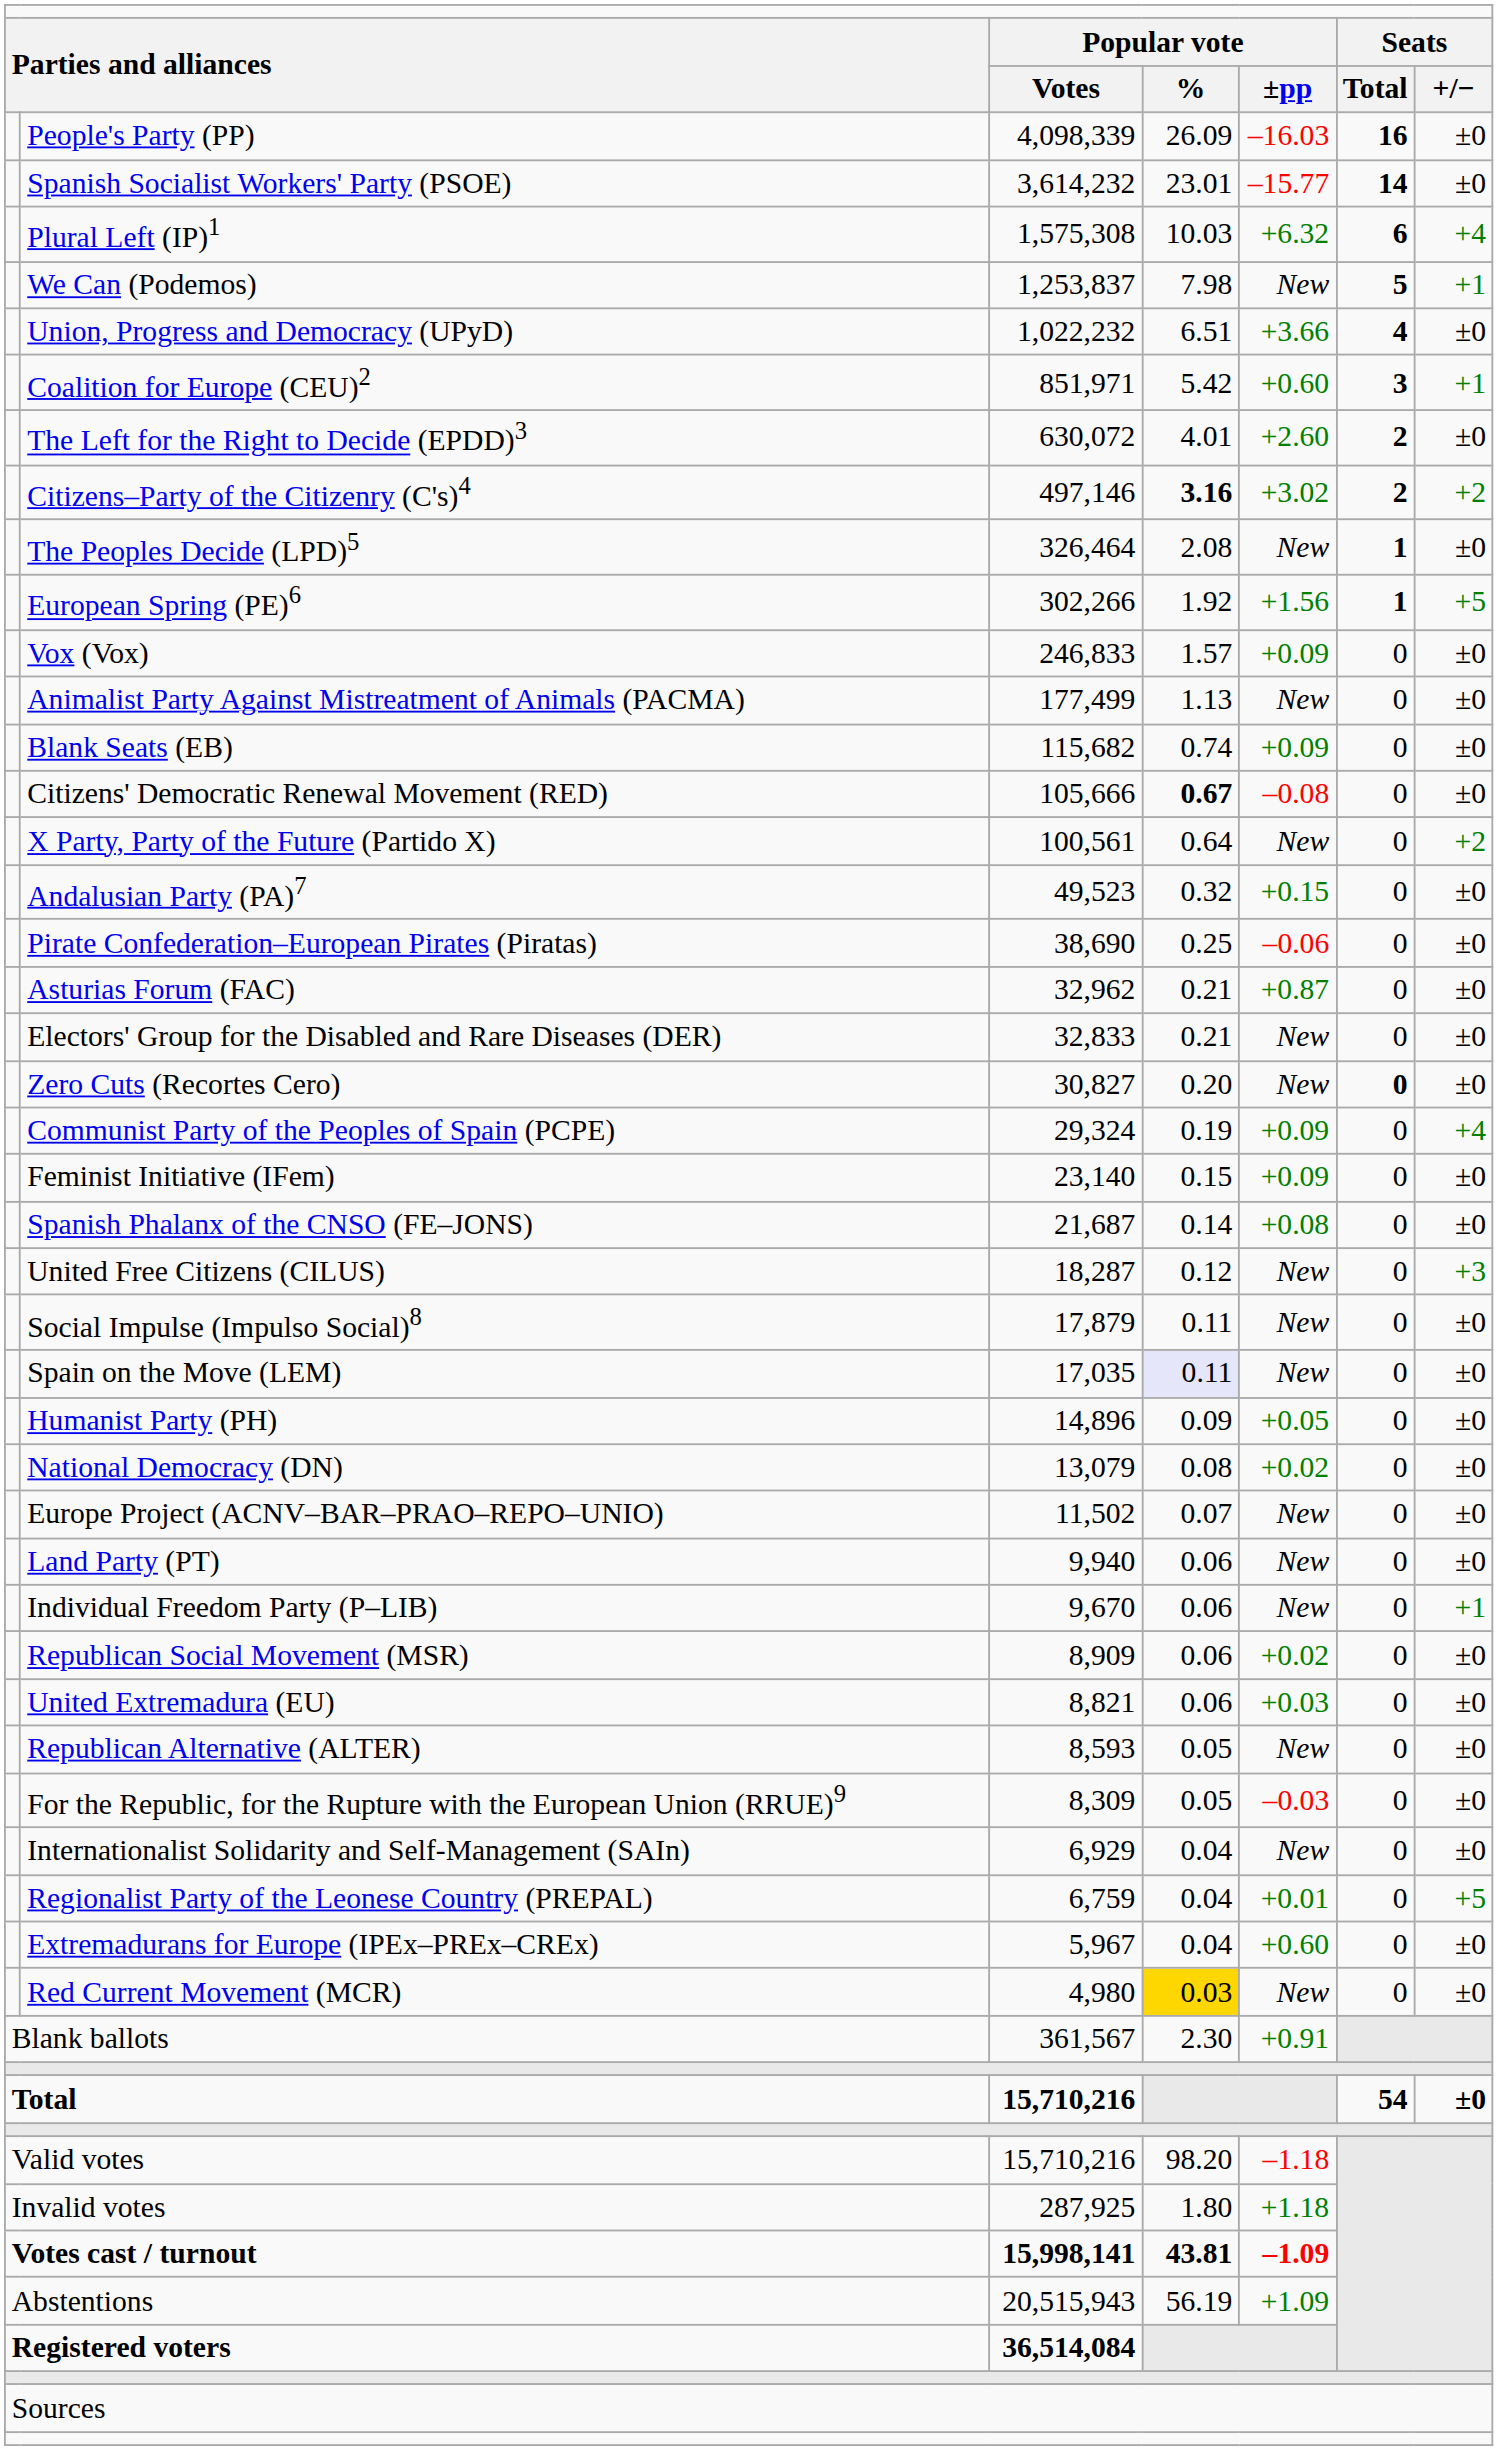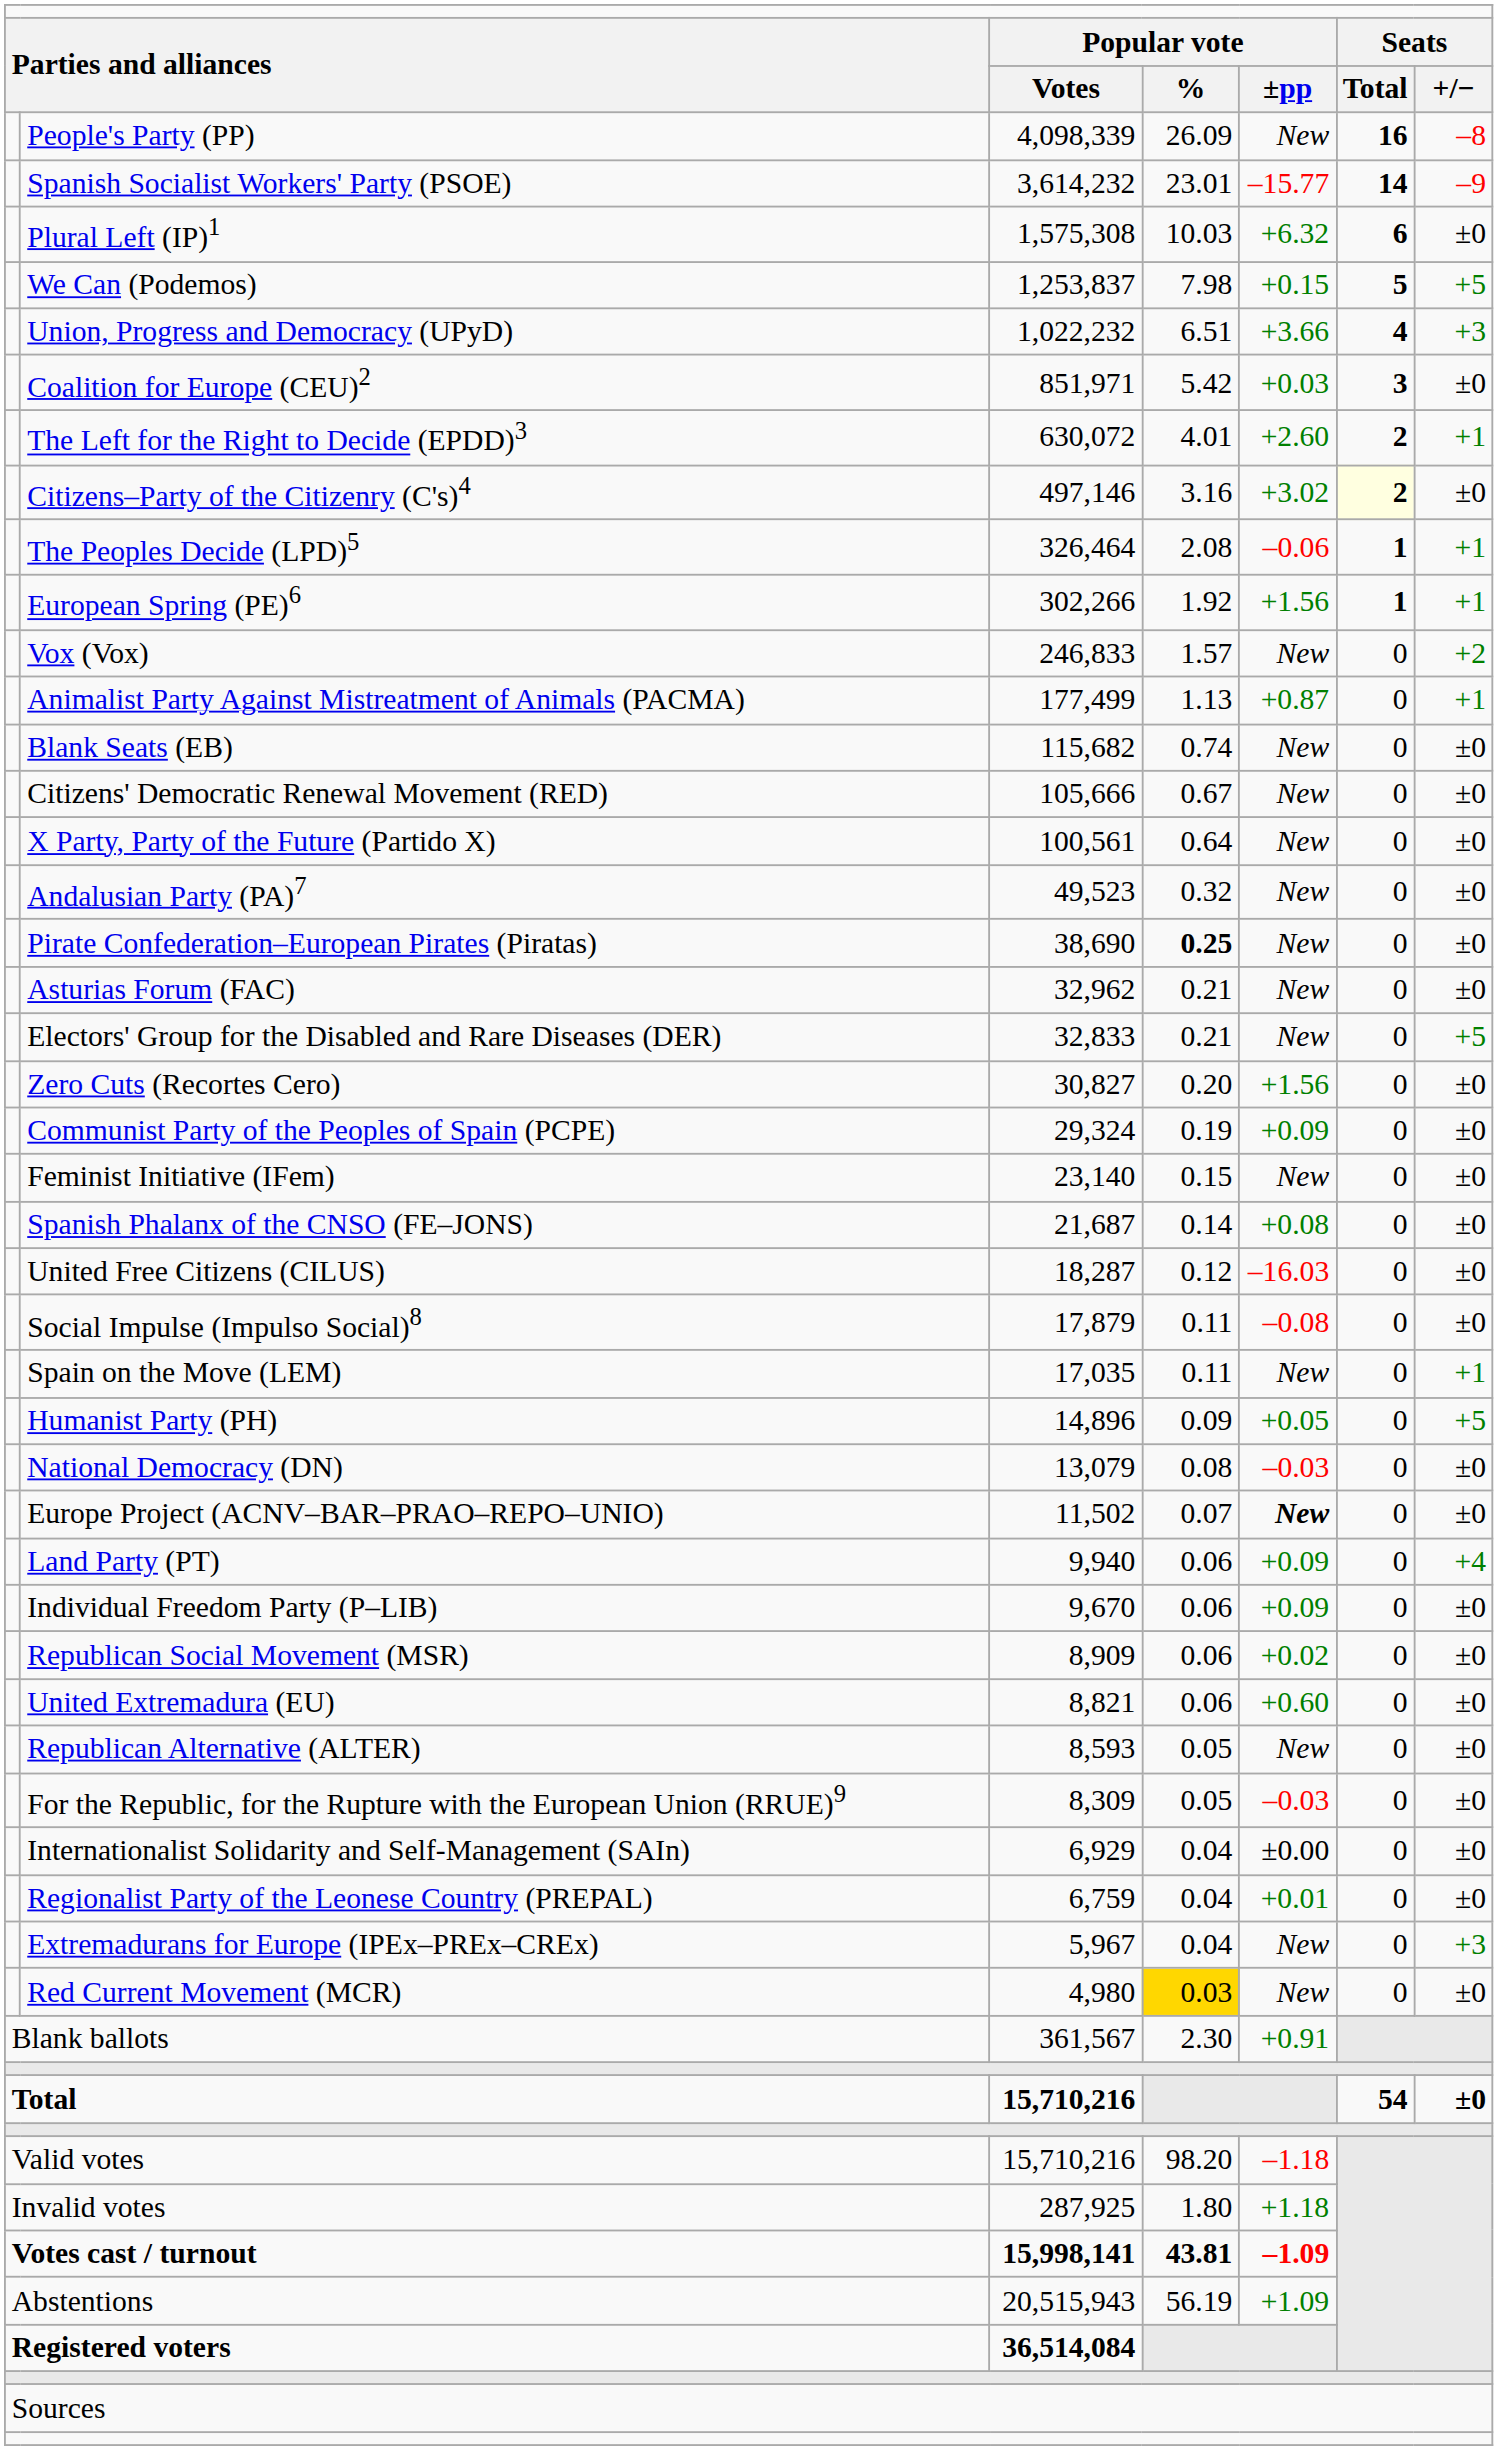(1288, 135) –16.03 -> (1303, 135) New
(1470, 135) ±0 -> (1471, 135) –8
(1470, 182) ±0 -> (1471, 182) –9
(1470, 233) +4 -> (1470, 233) ±0
(1303, 284) New -> (1295, 284) +0.15
(1470, 284) +1 -> (1470, 284) +5
(1470, 331) ±0 -> (1470, 331) +3
(1295, 382) +0.60 -> (1295, 382) +0.03
(1470, 382) +1 -> (1470, 382) ±0
(1470, 437) ±0 -> (1470, 437) +1
(1206, 492) bold -> (1206, 492) normal
(1400, 492) no background -> (1400, 492) lightyellow background
(1470, 492) +2 -> (1470, 492) ±0
(1303, 547) New -> (1296, 547) –0.06
(1470, 547) ±0 -> (1470, 547) +1
(1470, 602) +5 -> (1470, 602) +1
(1295, 652) +0.09 -> (1303, 652) New
(1470, 652) ±0 -> (1470, 652) +2
(1303, 699) New -> (1295, 699) +0.87
(1470, 699) ±0 -> (1470, 699) +1
(1295, 746) +0.09 -> (1303, 746) New
(1206, 793) bold -> (1206, 793) normal
(1296, 793) –0.08 -> (1303, 793) New
(1470, 840) +2 -> (1470, 840) ±0
(1295, 891) +0.15 -> (1303, 891) New
(1206, 942) normal -> (1206, 942) bold
(1296, 942) –0.06 -> (1303, 942) New
(1295, 989) +0.87 -> (1303, 989) New
(1470, 1036) ±0 -> (1470, 1036) +5
(1303, 1083) New -> (1295, 1083) +1.56
(1400, 1083) bold -> (1400, 1083) normal
(1470, 1130) +4 -> (1470, 1130) ±0
(1295, 1177) +0.09 -> (1303, 1177) New
(1303, 1271) New -> (1288, 1271) –16.03
(1470, 1271) +3 -> (1470, 1271) ±0
(1303, 1322) New -> (1296, 1322) –0.08
(1207, 1373) lavender background -> (1207, 1373) no background
(1470, 1373) ±0 -> (1470, 1373) +1
(1470, 1420) ±0 -> (1470, 1420) +5
(1295, 1467) +0.02 -> (1296, 1467) –0.03
(1303, 1513) normal -> (1302, 1513) bold
(1303, 1560) New -> (1295, 1560) +0.09
(1470, 1560) ±0 -> (1470, 1560) +4
(1303, 1607) New -> (1295, 1607) +0.09
(1470, 1607) +1 -> (1470, 1607) ±0
(1295, 1701) +0.03 -> (1295, 1701) +0.60
(1303, 1850) New -> (1295, 1850) ±0.00
(1470, 1897) +5 -> (1470, 1897) ±0
(1295, 1944) +0.60 -> (1303, 1944) New
(1470, 1944) ±0 -> (1470, 1944) +3
